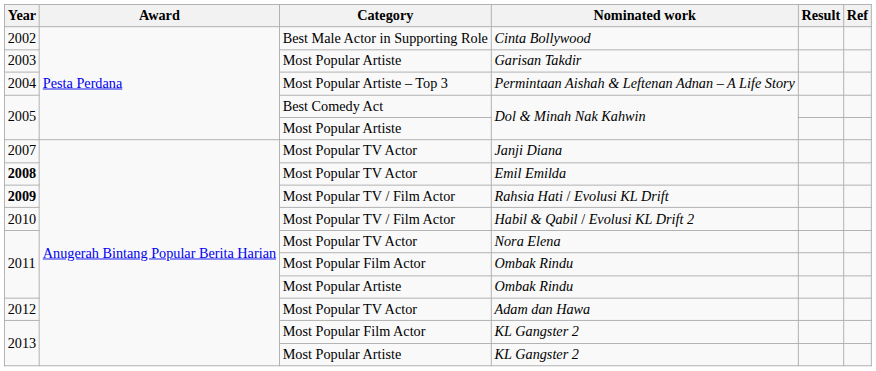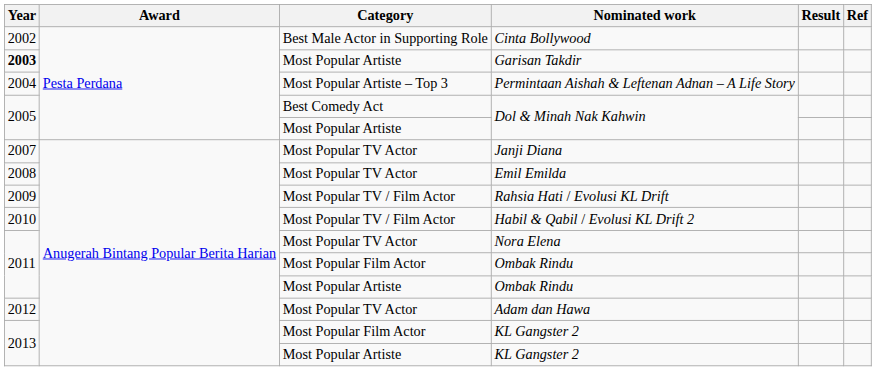(22, 60) normal -> (22, 60) bold
(22, 173) bold -> (22, 173) normal
(22, 196) bold -> (22, 196) normal
